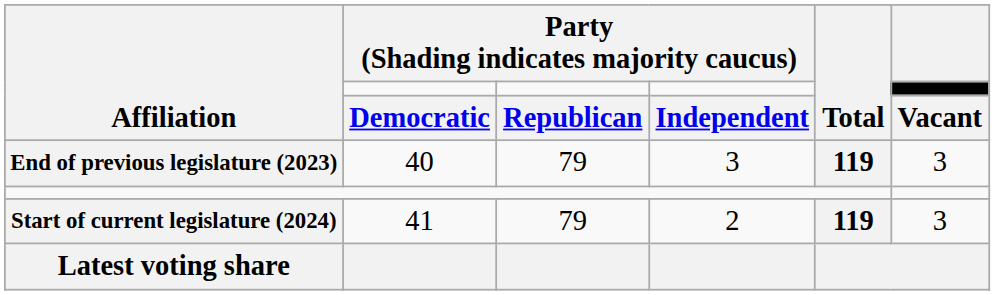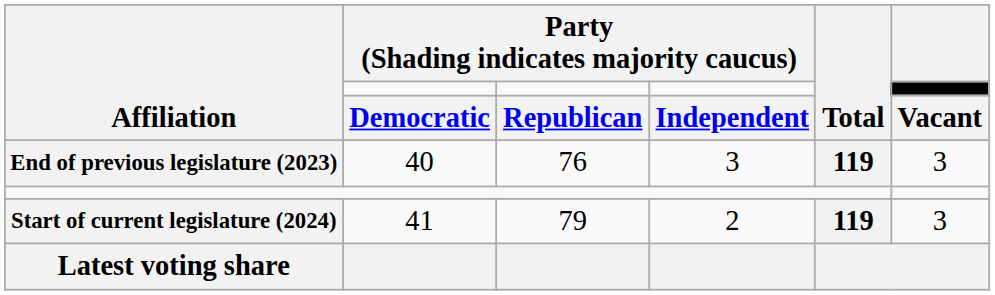(573, 162) 79 -> (573, 162) 76
